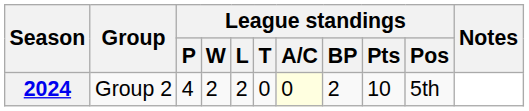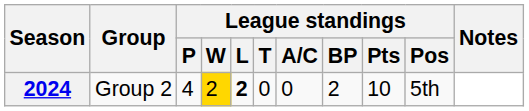(212, 88) no background -> (212, 88) gold background
(242, 88) normal -> (242, 88) bold
(287, 88) lightyellow background -> (287, 88) no background
